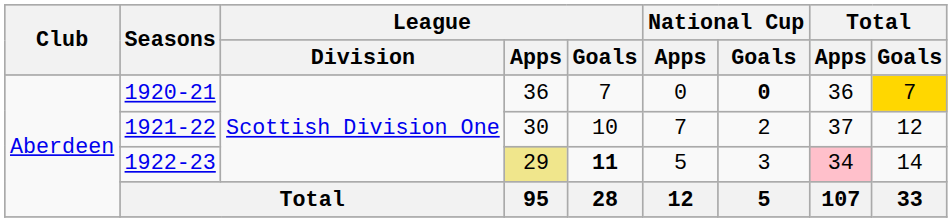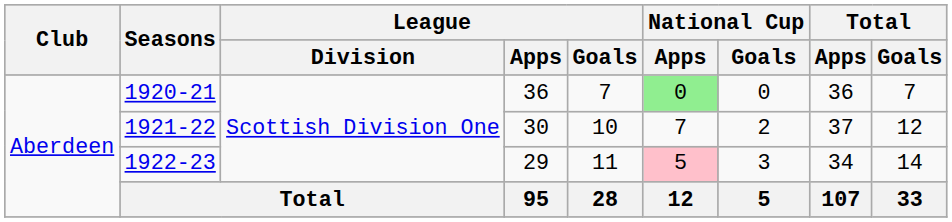(681, 93) no background -> (681, 93) lightgreen background
(764, 93) bold -> (764, 93) normal
(910, 93) gold background -> (910, 93) no background
(536, 164) khaki background -> (536, 164) no background
(605, 164) bold -> (605, 164) normal
(681, 164) no background -> (681, 164) pink background
(841, 164) pink background -> (841, 164) no background
